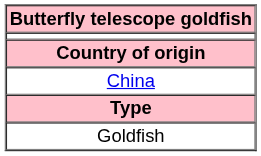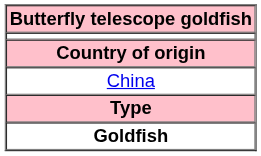(131, 136) normal -> (131, 136) bold
